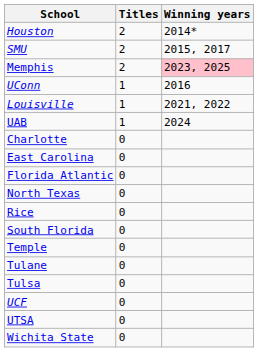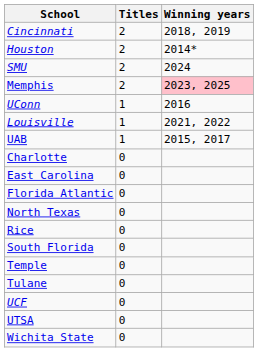+ row: (40, 31)
(197, 49) 2015, 2017 -> (177, 67) 2024
(177, 121) 2024 -> (197, 139) 2015, 2017
- row: (24, 284)
